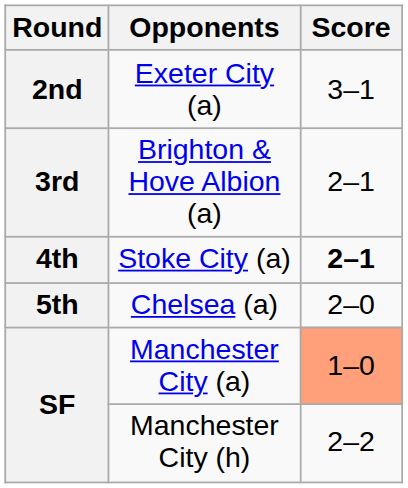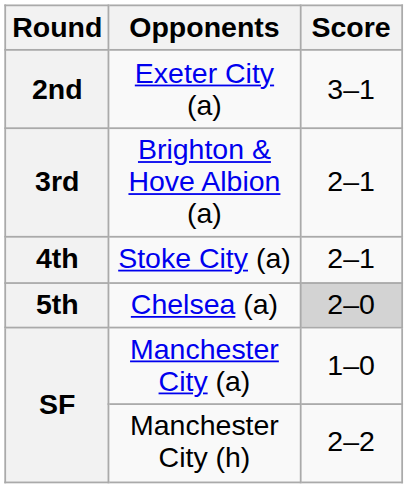(351, 259) bold -> (351, 259) normal
(351, 304) no background -> (351, 304) lightgrey background
(351, 365) lightsalmon background -> (351, 365) no background
